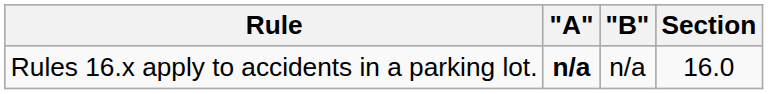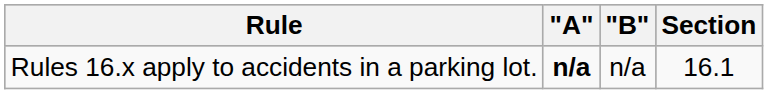(709, 66) 16.0 -> (709, 66) 16.1
